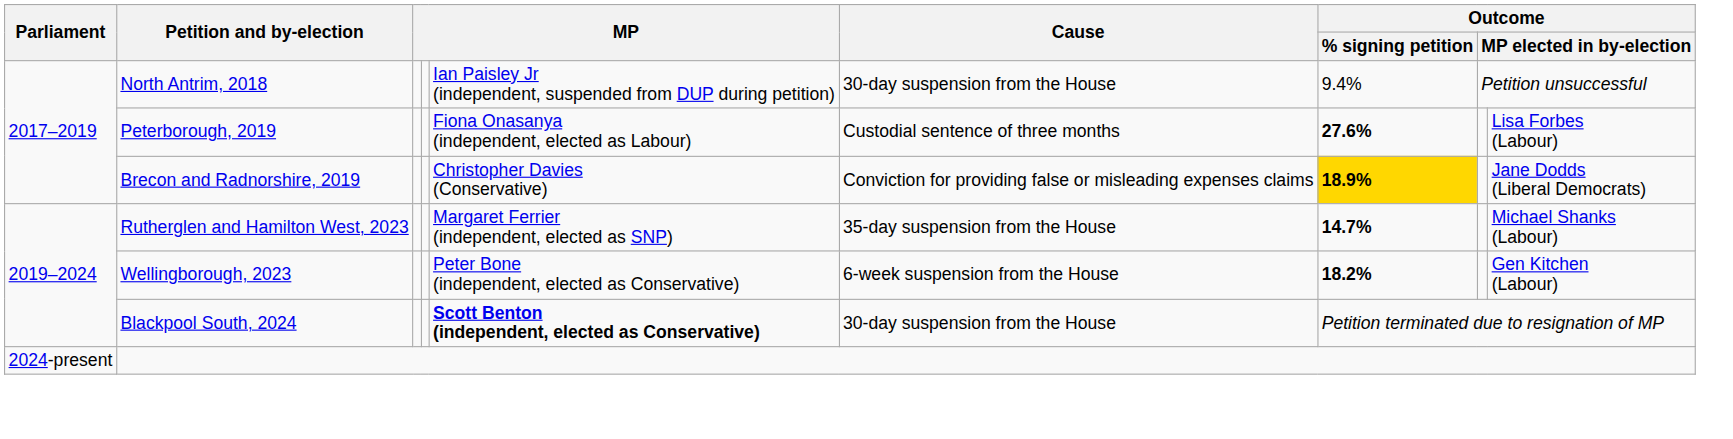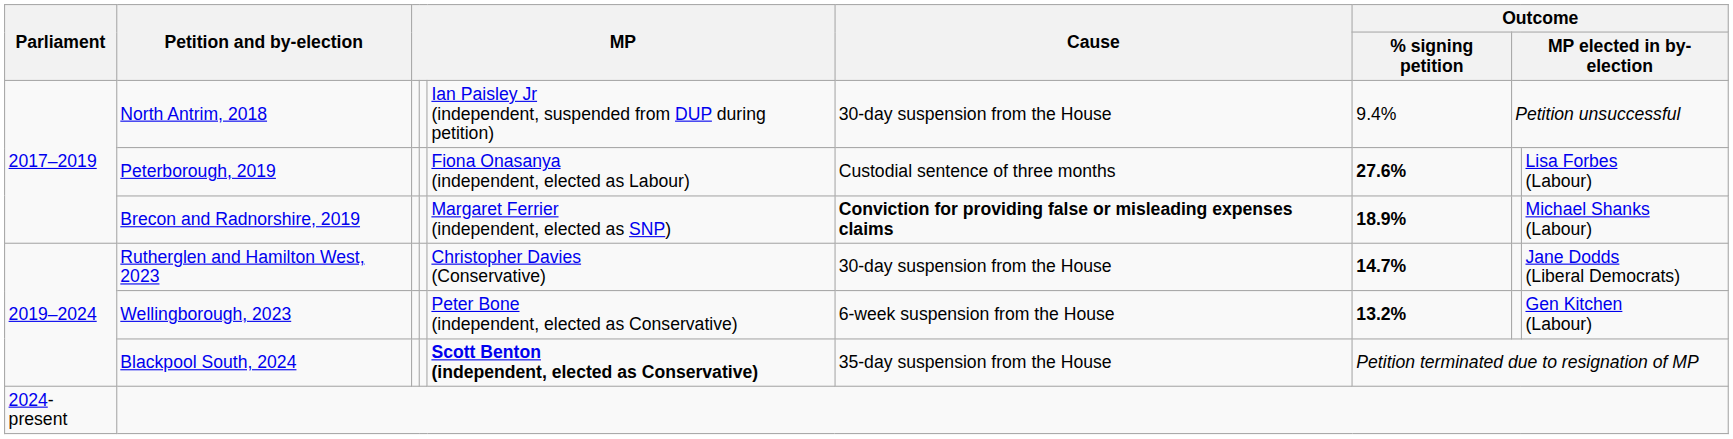(508, 179) Christopher Davies (Conservative) -> (551, 219) Margaret Ferrier (independent, elected as SNP)
(1078, 179) normal -> (1066, 219) bold
(1347, 179) gold background -> (1381, 219) no background
(1569, 179) Jane Dodds (Liberal Democrats) -> (1588, 219) Michael Shanks (Labour)
(553, 227) Margaret Ferrier (independent, elected as SNP) -> (506, 266) Christopher Davies (Conservative)
(979, 227) 35-day suspension from the House -> (975, 266) 30-day suspension from the House
(1554, 227) Michael Shanks (Labour) -> (1603, 266) Jane Dodds (Liberal Democrats)
(1347, 275) 18.2% -> (1381, 314) 13.2%
(979, 322) 30-day suspension from the House -> (975, 362) 35-day suspension from the House
